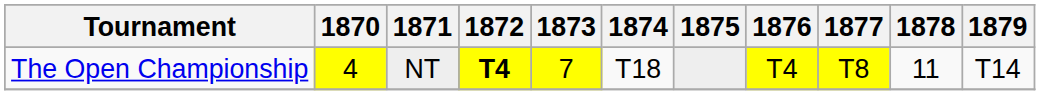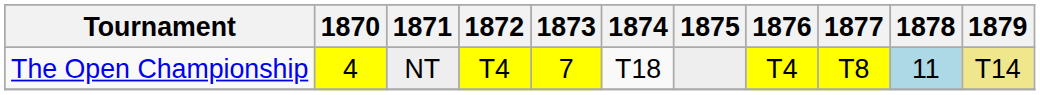(494, 69) bold -> (494, 69) normal
(926, 69) no background -> (926, 69) lightblue background
(998, 69) no background -> (998, 69) khaki background
